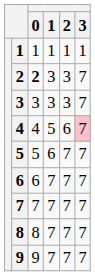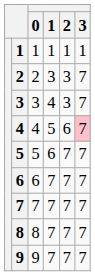(36, 76) bold -> (36, 76) normal
(51, 102) 3 -> (51, 102) 4
